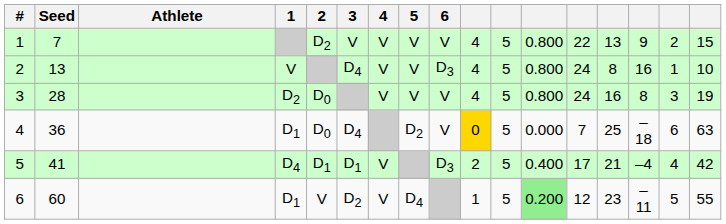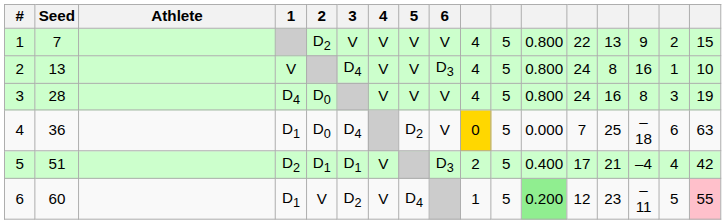(291, 96) D2 -> (291, 96) D4
(57, 164) 41 -> (57, 164) 51
(291, 165) D4 -> (291, 165) D2
(705, 198) no background -> (705, 198) pink background
